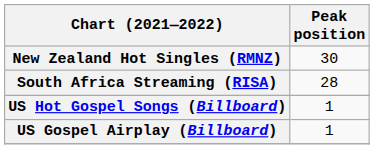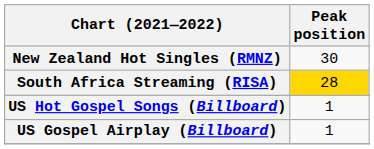(329, 83) no background -> (329, 83) gold background
